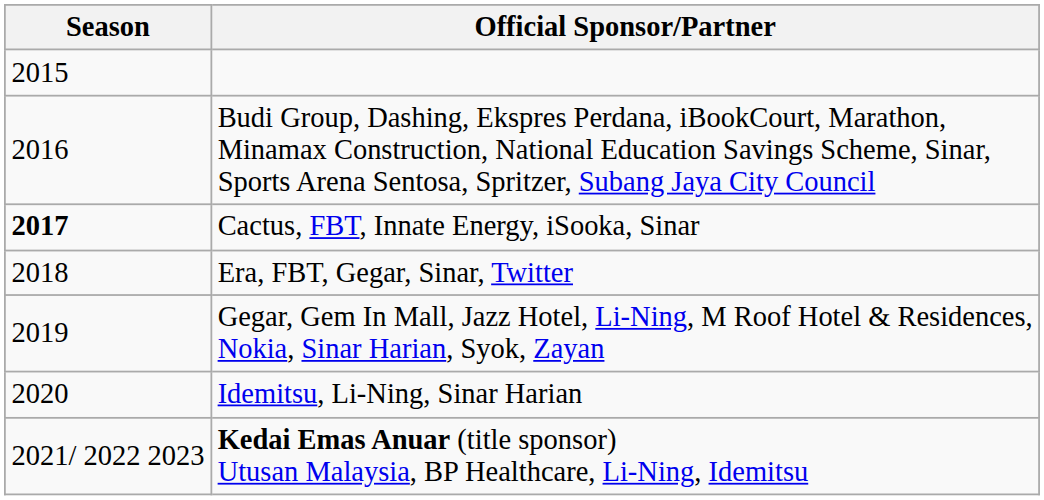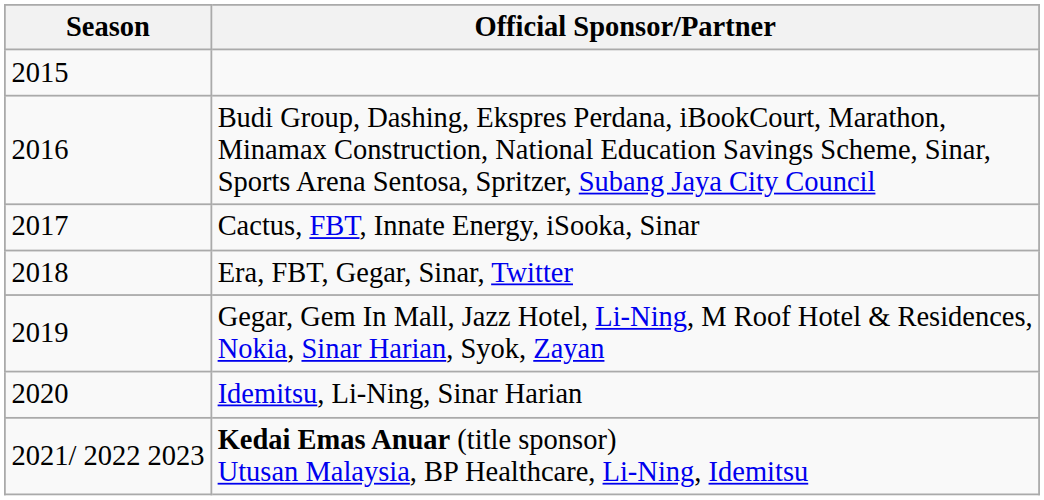(40, 226) bold -> (40, 226) normal
